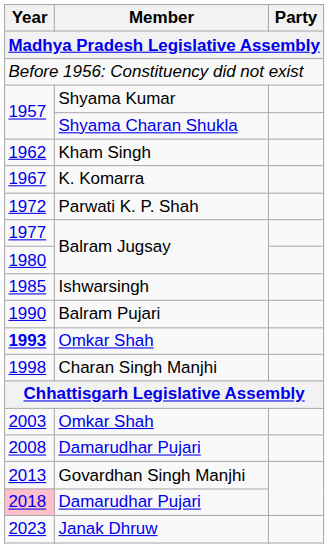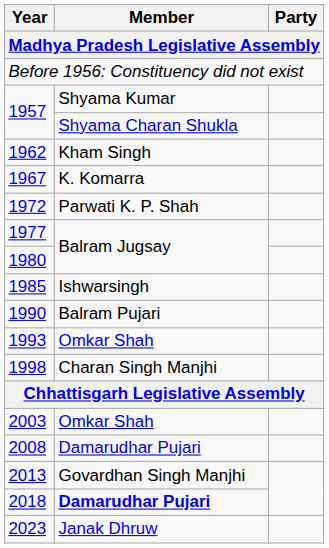(27, 340) bold -> (27, 340) normal
(27, 502) pink background -> (27, 502) no background
(130, 502) normal -> (134, 502) bold
